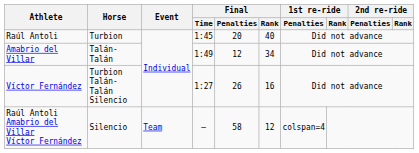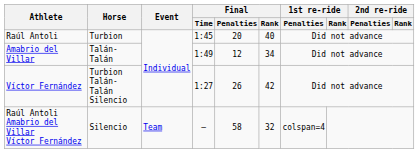(270, 86) 16 -> (270, 86) 42
(270, 127) 12 -> (270, 127) 32
